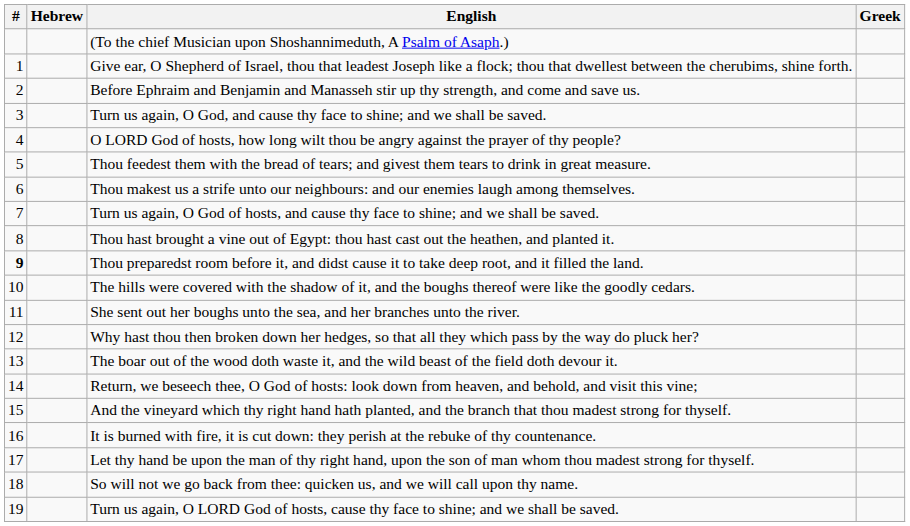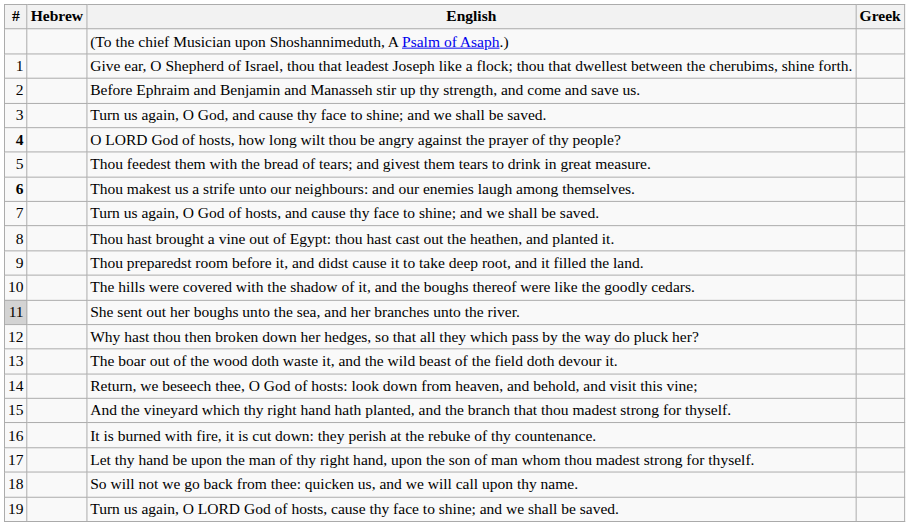(20, 139) normal -> (20, 139) bold
(20, 189) normal -> (20, 189) bold
(20, 262) bold -> (20, 262) normal
(16, 312) no background -> (16, 312) lightgrey background
